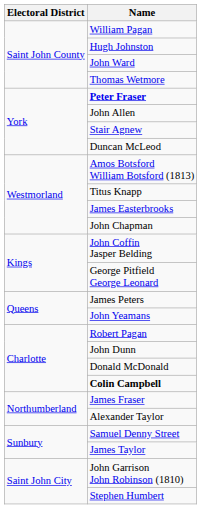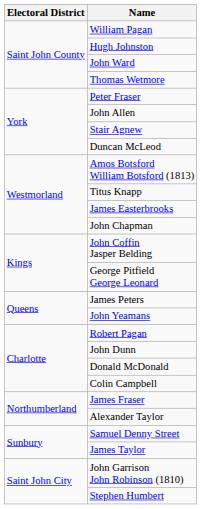(118, 96) bold -> (115, 96) normal
(125, 383) bold -> (123, 383) normal
